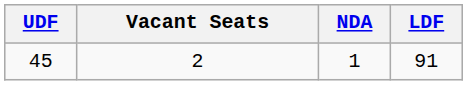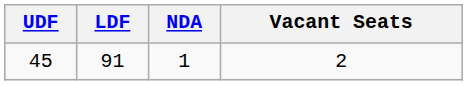columns swapped: (426, 24) <-> (198, 24)
